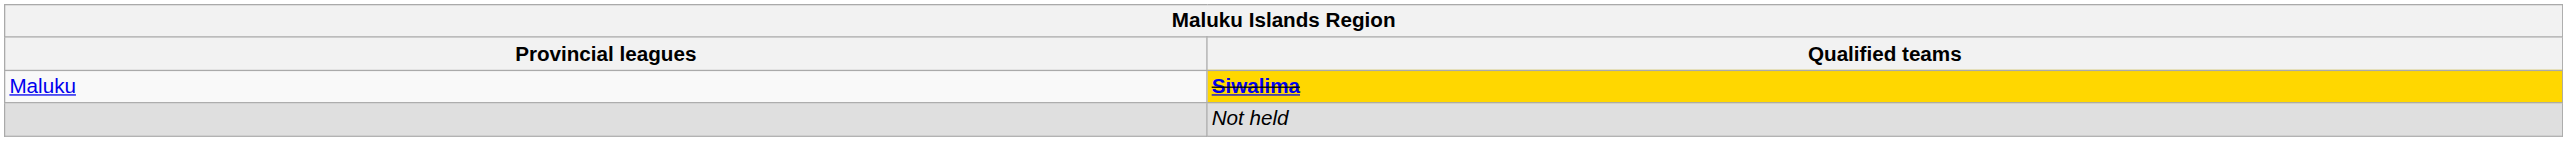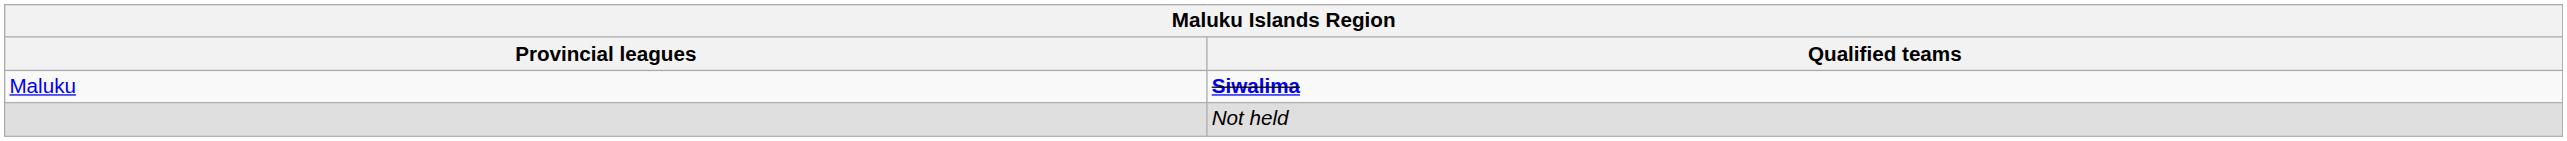(1256, 86) gold background -> (1256, 86) no background
